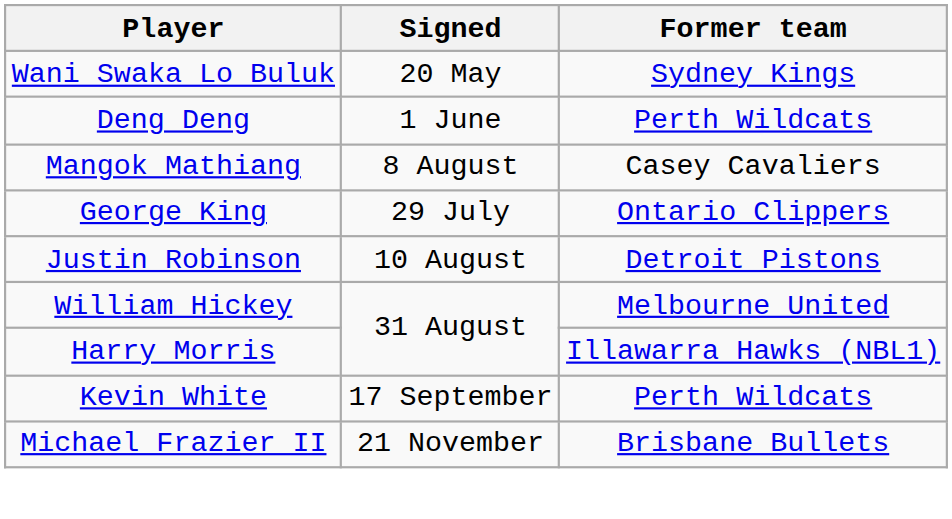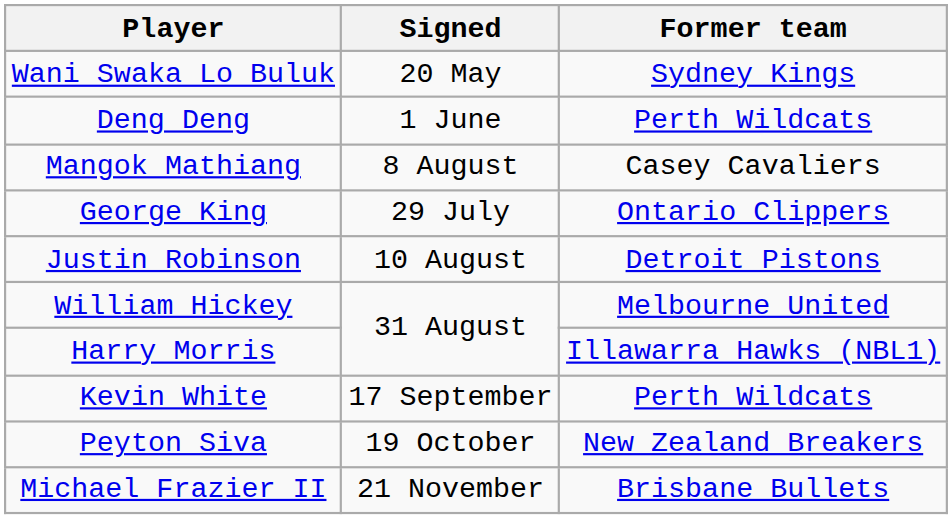+ row: (173, 444)
